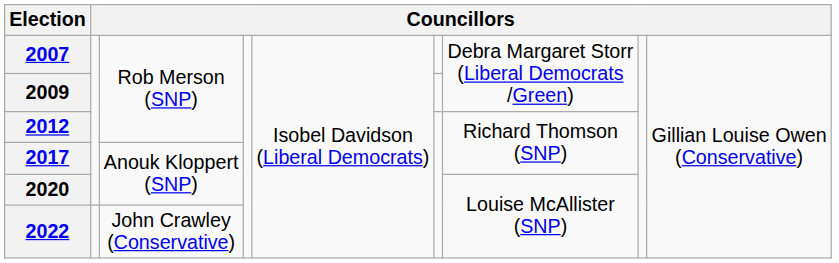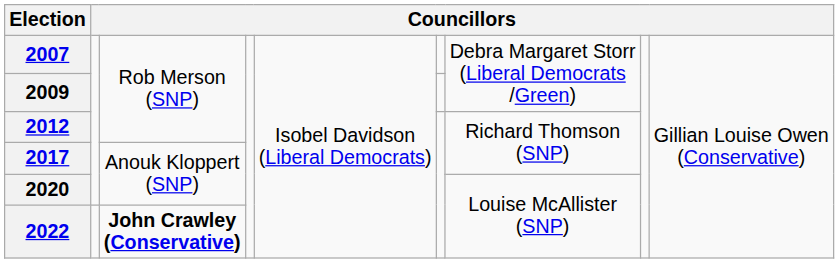(171, 231) normal -> (172, 231) bold
